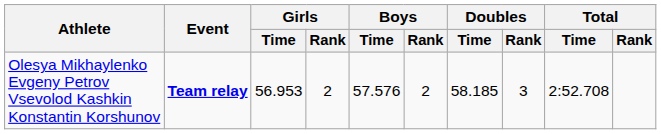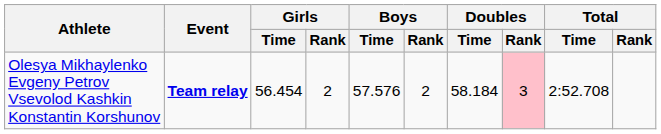(279, 91) 56.953 -> (279, 91) 56.454
(474, 91) 58.185 -> (474, 91) 58.184
(523, 91) no background -> (523, 91) pink background
